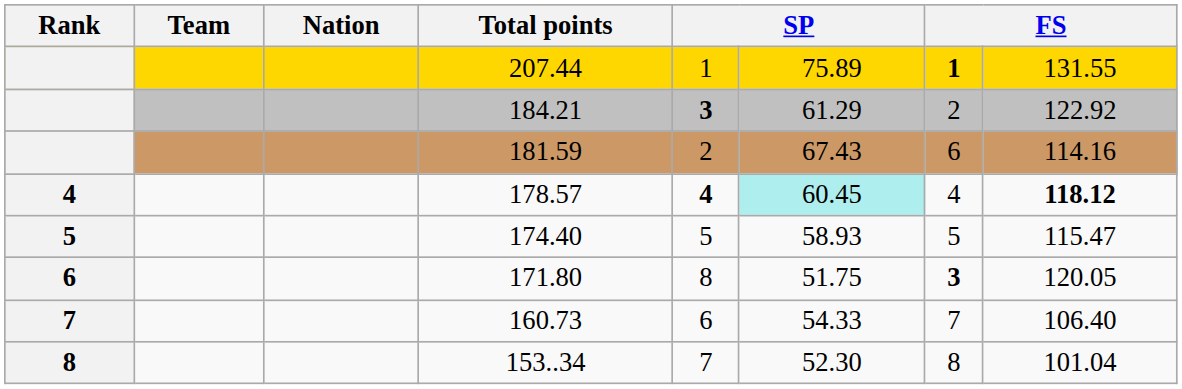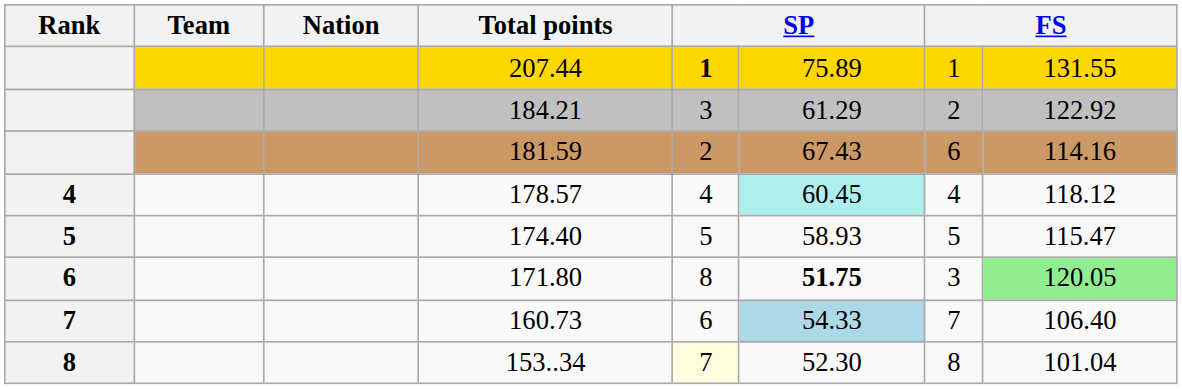(706, 67) normal -> (706, 67) bold
(954, 67) bold -> (954, 67) normal
(706, 109) bold -> (706, 109) normal
(706, 194) bold -> (706, 194) normal
(1080, 194) bold -> (1080, 194) normal
(832, 278) normal -> (832, 278) bold
(954, 278) bold -> (954, 278) normal
(1080, 278) no background -> (1080, 278) lightgreen background
(832, 320) no background -> (832, 320) lightblue background
(706, 362) no background -> (706, 362) lightyellow background
